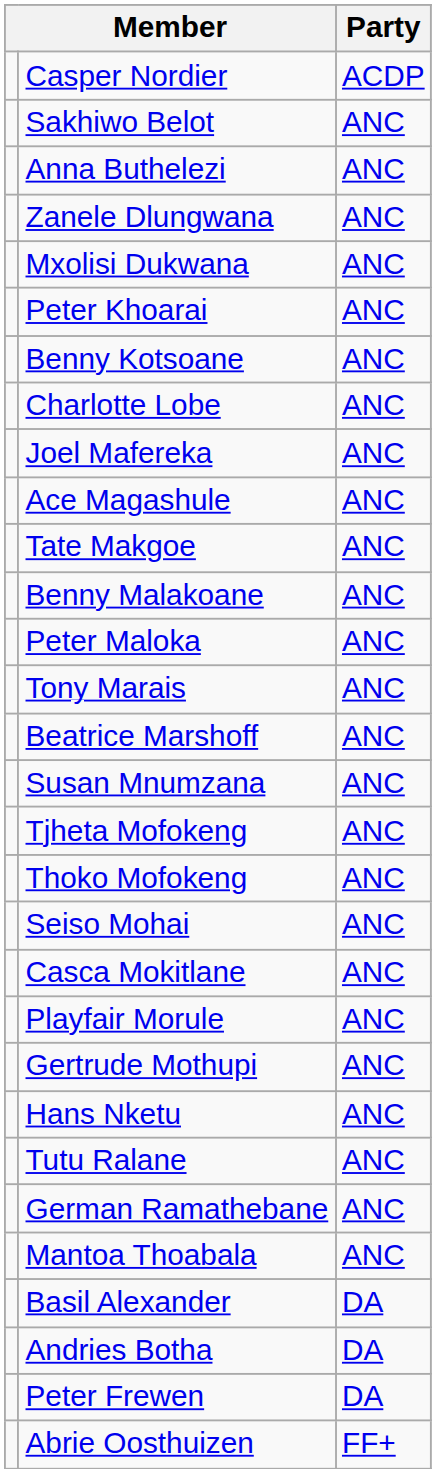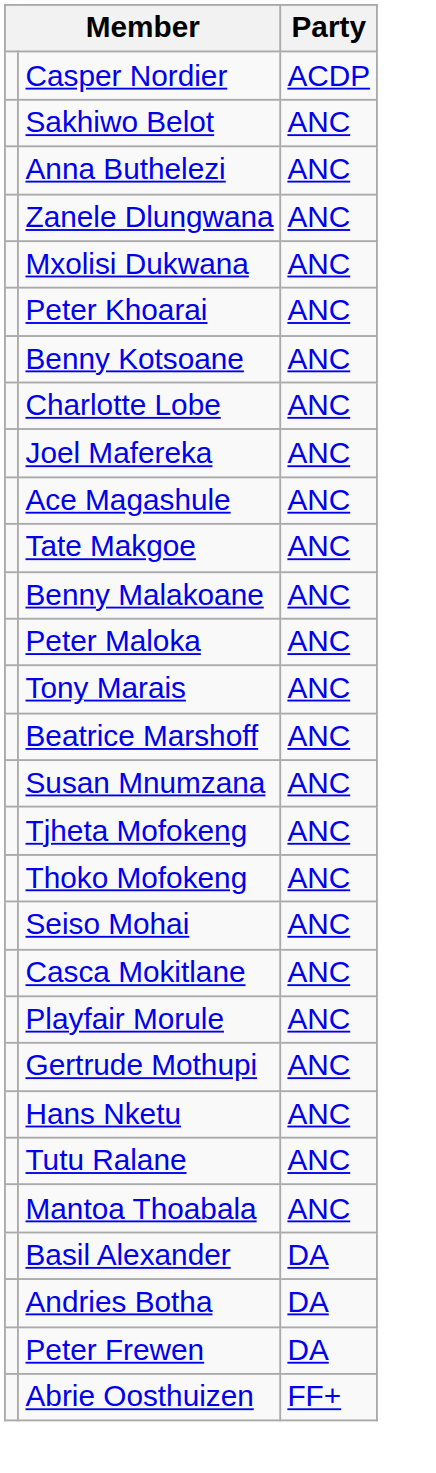- row: (177, 1208)
